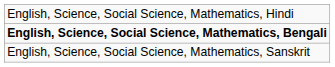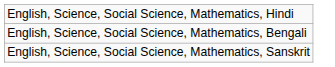(167, 33) bold -> (157, 33) normal
